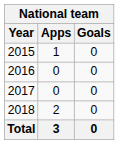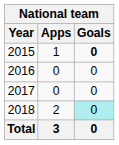(94, 52) normal -> (94, 52) bold
(94, 110) no background -> (94, 110) paleturquoise background
